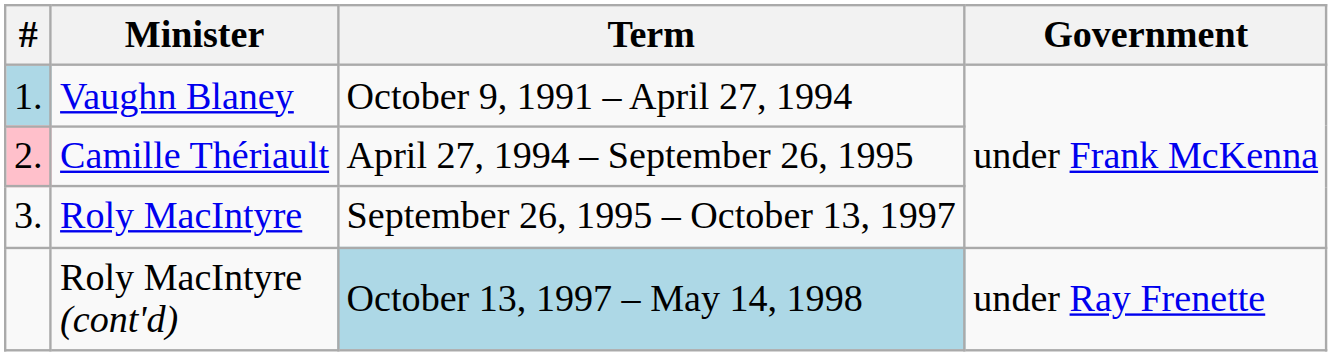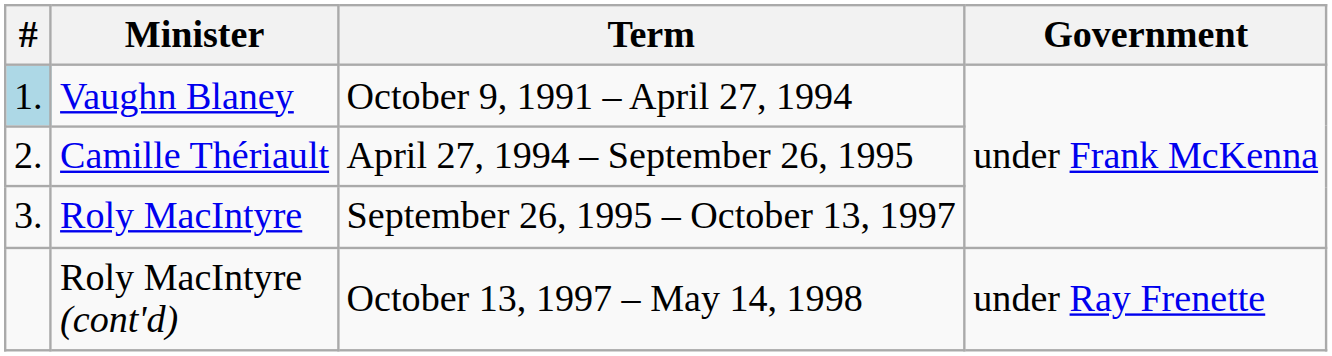(28, 155) pink background -> (28, 155) no background
(605, 297) lightblue background -> (605, 297) no background
